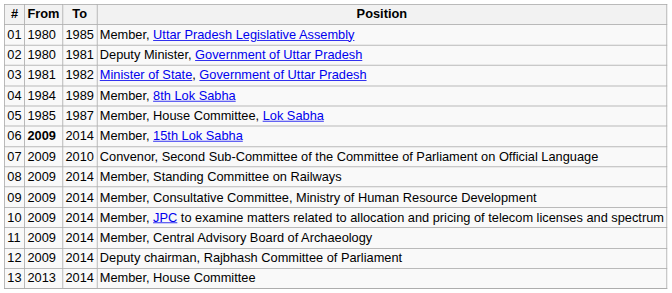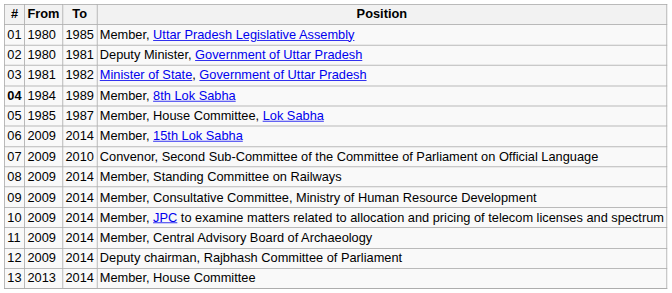(14, 95) normal -> (14, 95) bold
(42, 136) bold -> (42, 136) normal
